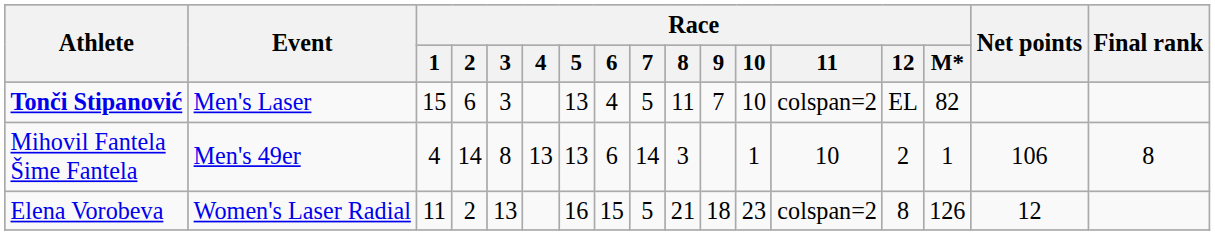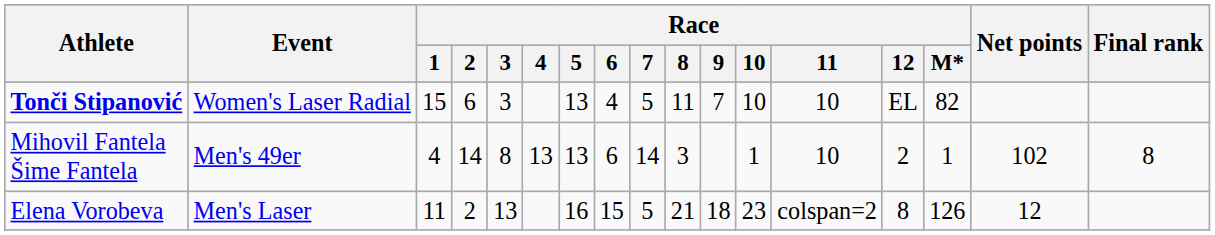(253, 102) Men's Laser -> (302, 102) Women's Laser Radial
(827, 102) colspan=2 -> (827, 102) 10
(1030, 156) 106 -> (1030, 156) 102
(302, 210) Women's Laser Radial -> (253, 210) Men's Laser
